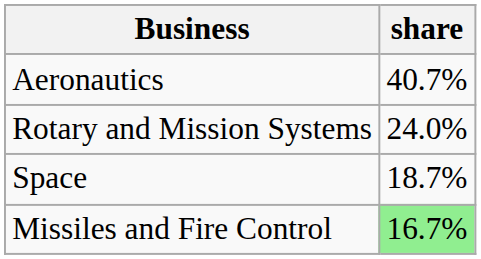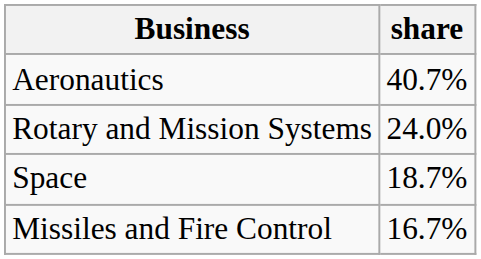(427, 228) lightgreen background -> (427, 228) no background
